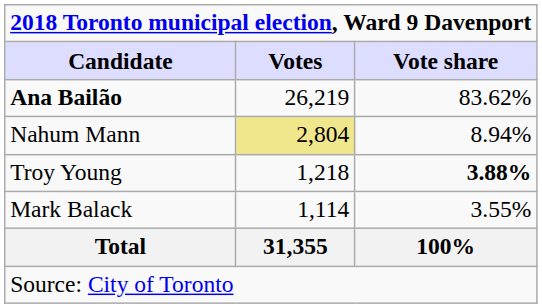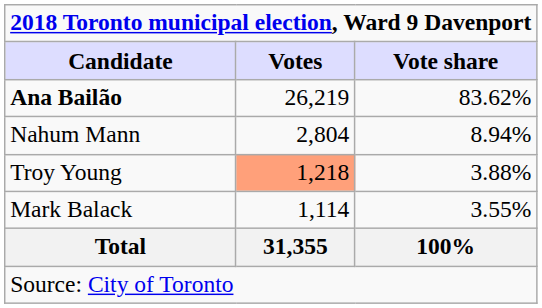(323, 135) khaki background -> (323, 135) no background
(323, 172) no background -> (323, 172) lightsalmon background
(499, 172) bold -> (501, 172) normal
